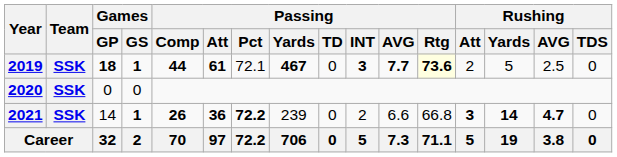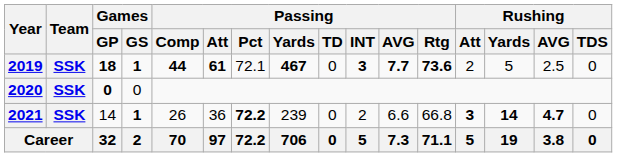(437, 66) lightyellow background -> (437, 66) no background
(108, 90) normal -> (108, 90) bold
(177, 115) bold -> (177, 115) normal
(217, 115) bold -> (217, 115) normal
